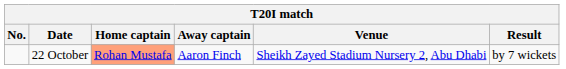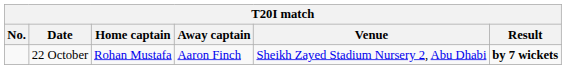(133, 54) lightsalmon background -> (133, 54) no background
(524, 54) normal -> (525, 54) bold
